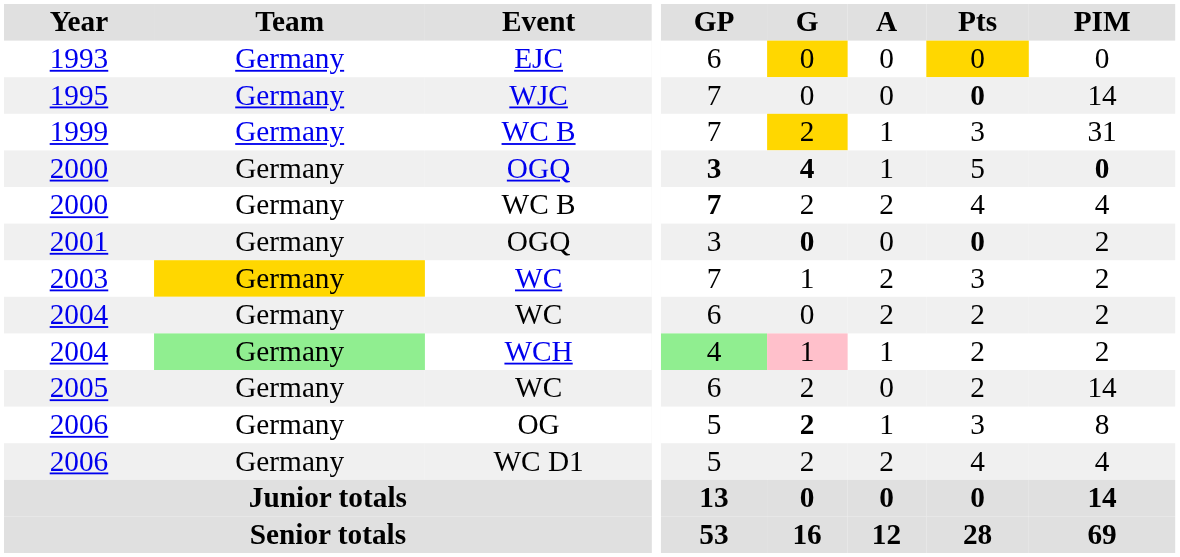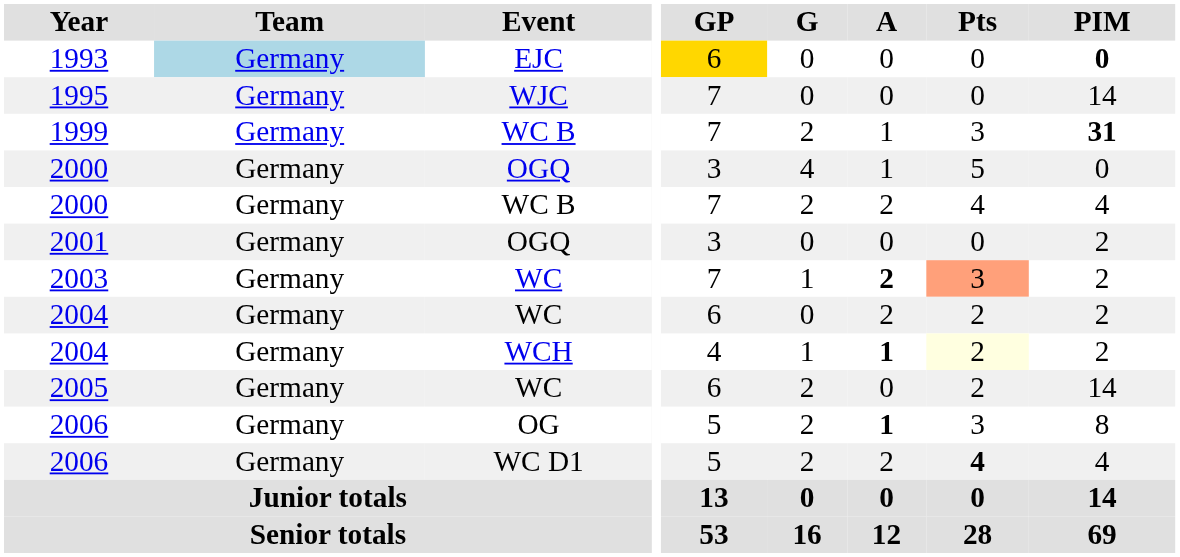(290, 58) no background -> (290, 58) lightblue background
(714, 58) no background -> (714, 58) gold background
(807, 58) gold background -> (807, 58) no background
(978, 58) gold background -> (978, 58) no background
(1102, 58) normal -> (1102, 58) bold
(978, 95) bold -> (978, 95) normal
(807, 131) gold background -> (807, 131) no background
(1102, 131) normal -> (1102, 131) bold
(714, 168) bold -> (714, 168) normal
(807, 168) bold -> (807, 168) normal
(1102, 168) bold -> (1102, 168) normal
(714, 204) bold -> (714, 204) normal
(807, 241) bold -> (807, 241) normal
(978, 241) bold -> (978, 241) normal
(290, 278) gold background -> (290, 278) no background
(886, 278) normal -> (886, 278) bold
(978, 278) no background -> (978, 278) lightsalmon background
(290, 351) lightgreen background -> (290, 351) no background
(714, 351) lightgreen background -> (714, 351) no background
(807, 351) pink background -> (807, 351) no background
(886, 351) normal -> (886, 351) bold
(978, 351) no background -> (978, 351) lightyellow background
(807, 424) bold -> (807, 424) normal
(886, 424) normal -> (886, 424) bold
(978, 461) normal -> (978, 461) bold
